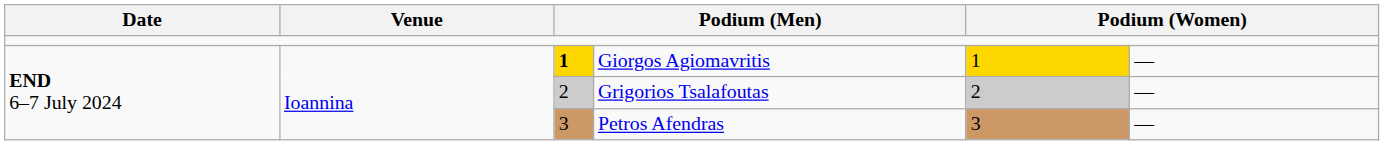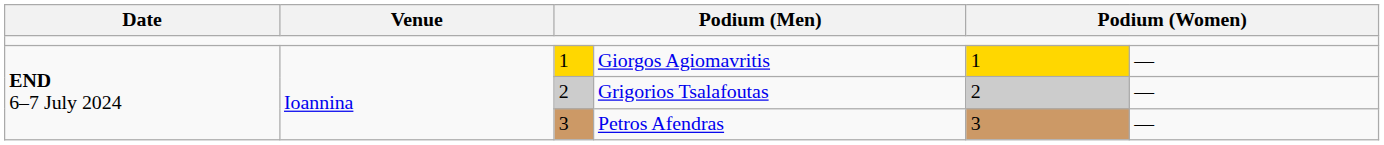(564, 60) bold -> (564, 60) normal
